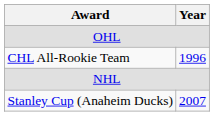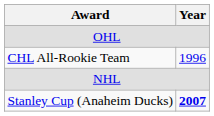(193, 100) normal -> (193, 100) bold
